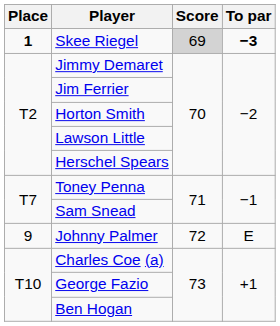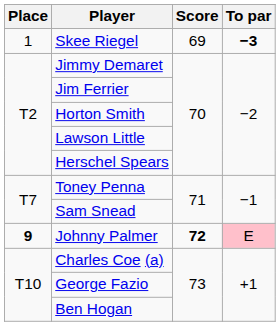(28, 41) bold -> (28, 41) normal
(197, 41) lightgrey background -> (197, 41) no background
(28, 235) normal -> (28, 235) bold
(197, 235) normal -> (197, 235) bold
(249, 235) no background -> (249, 235) pink background
